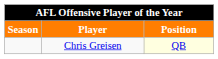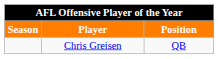(179, 45) lightyellow background -> (179, 45) no background
